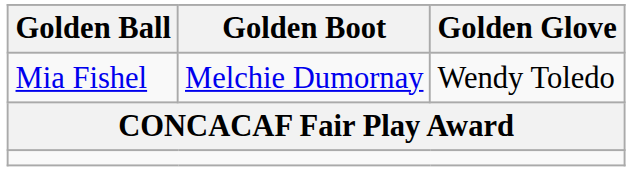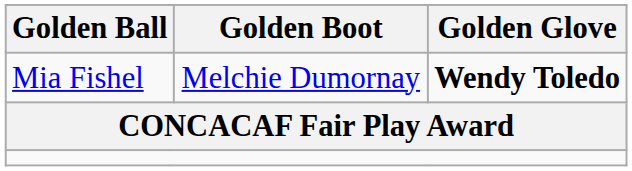(526, 77) normal -> (527, 77) bold
